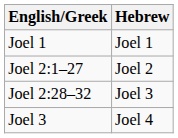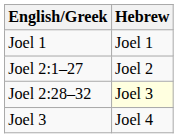(134, 94) no background -> (134, 94) lightyellow background
